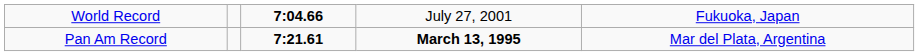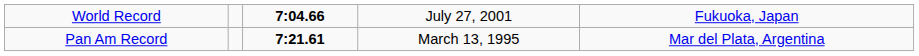(469, 39) bold -> (469, 39) normal
